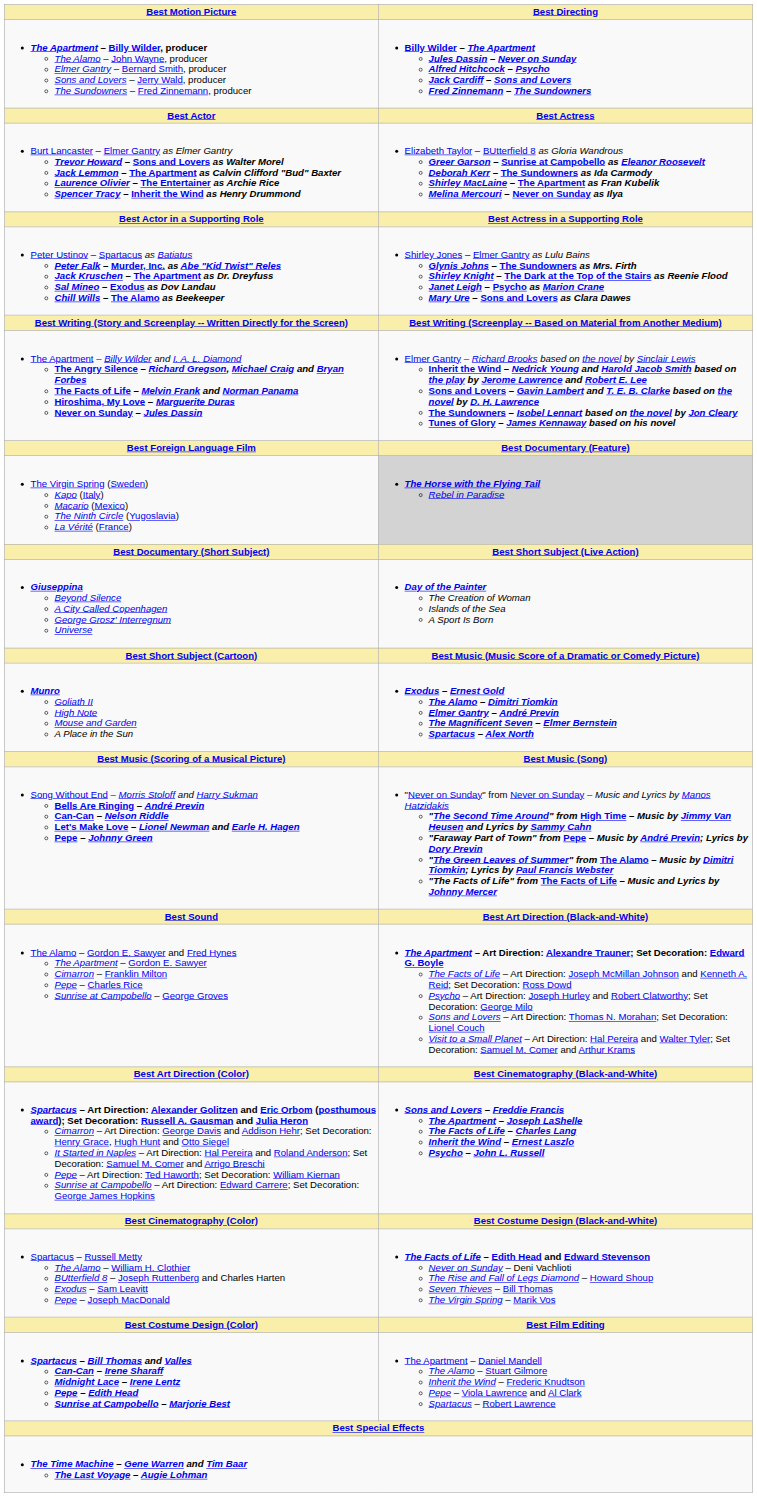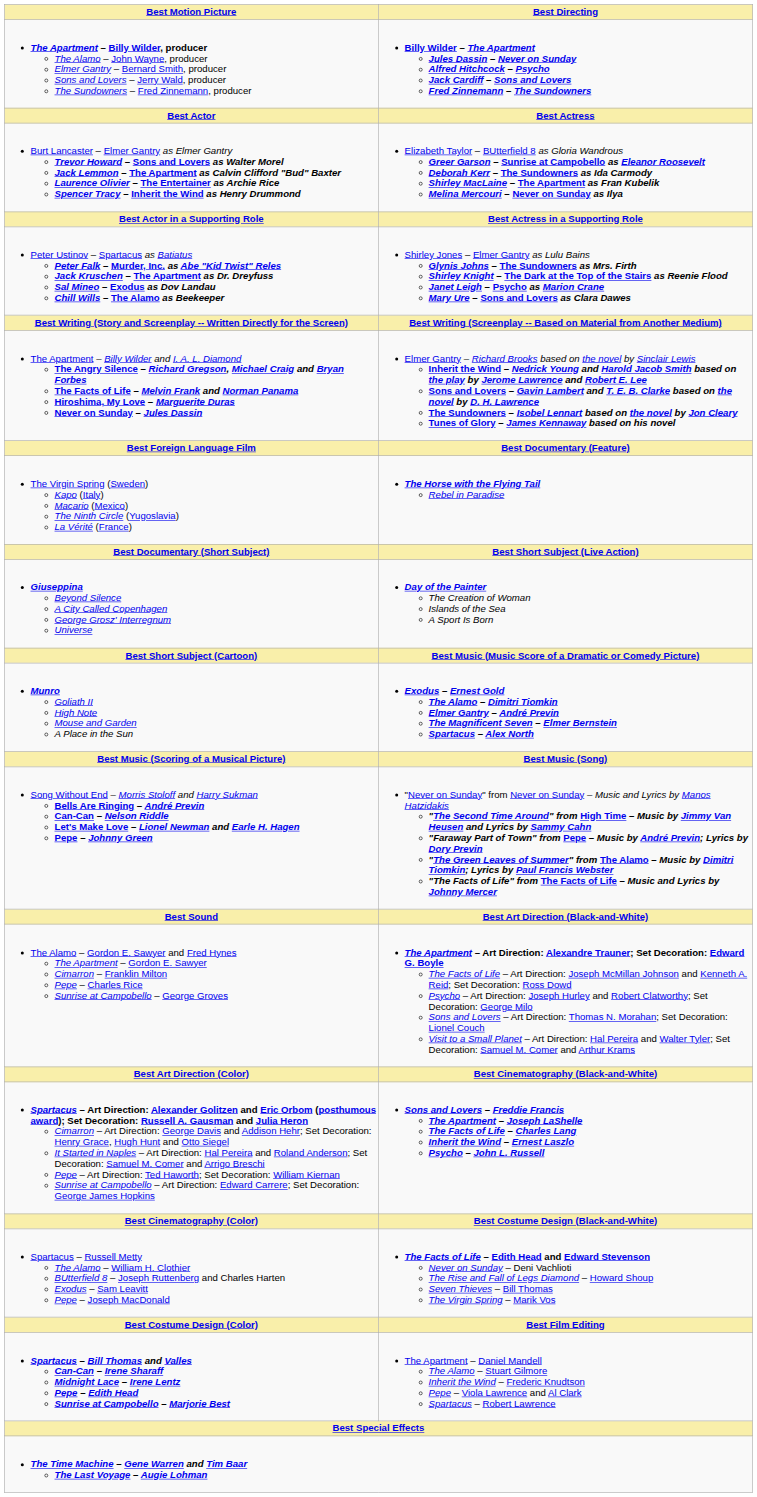(565, 489) lightgrey background -> (565, 489) no background
